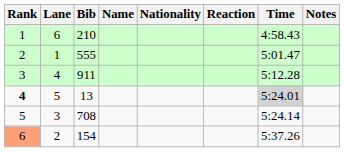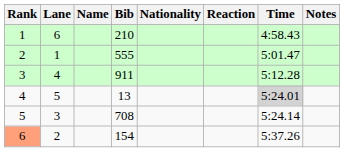columns swapped: (86, 14) <-> (118, 14)
(22, 95) bold -> (22, 95) normal
